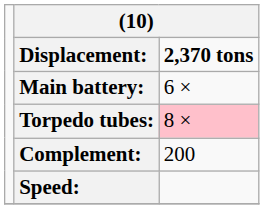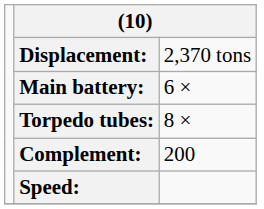(209, 54) bold -> (207, 54) normal
(180, 120) pink background -> (180, 120) no background
